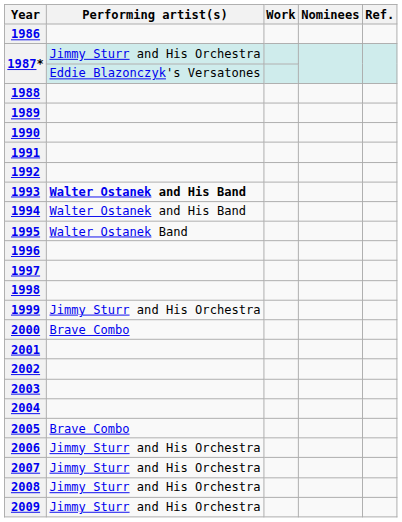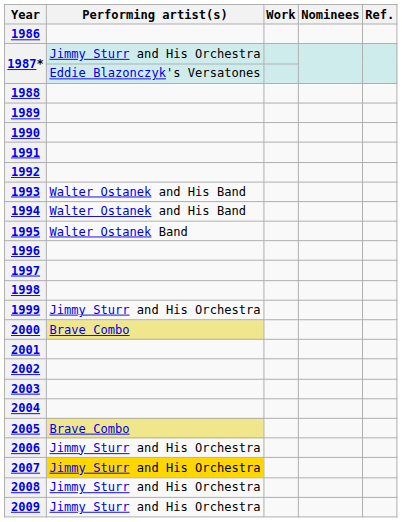(148, 192) bold -> (148, 192) normal
(90, 330) no background -> (90, 330) khaki background
(90, 428) no background -> (90, 428) khaki background
(155, 468) no background -> (155, 468) gold background
